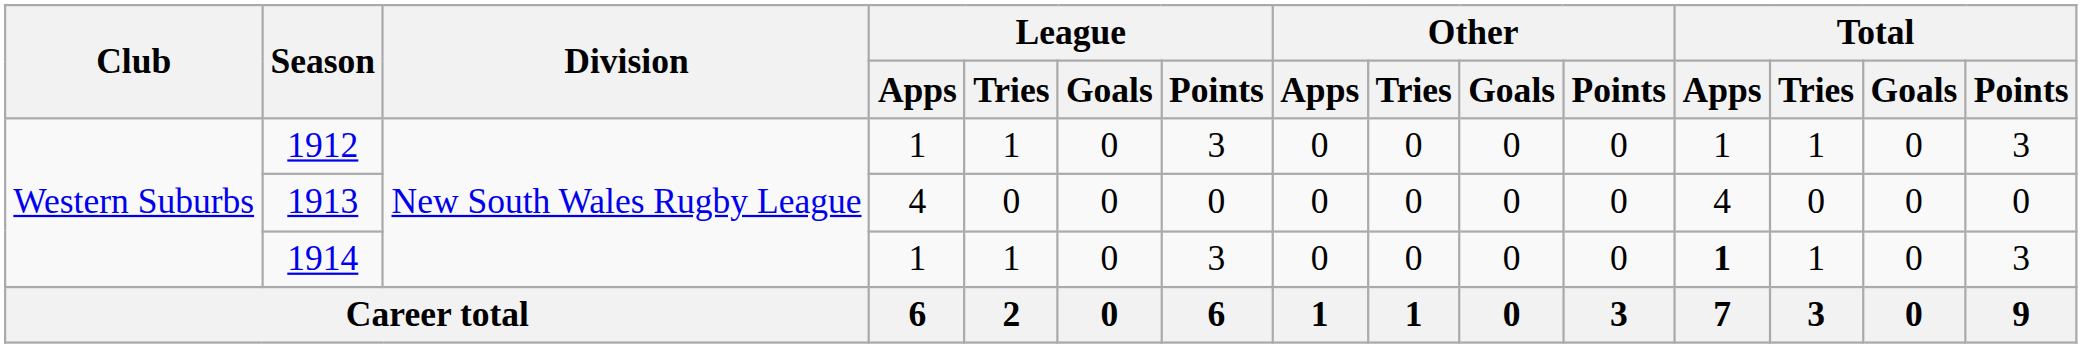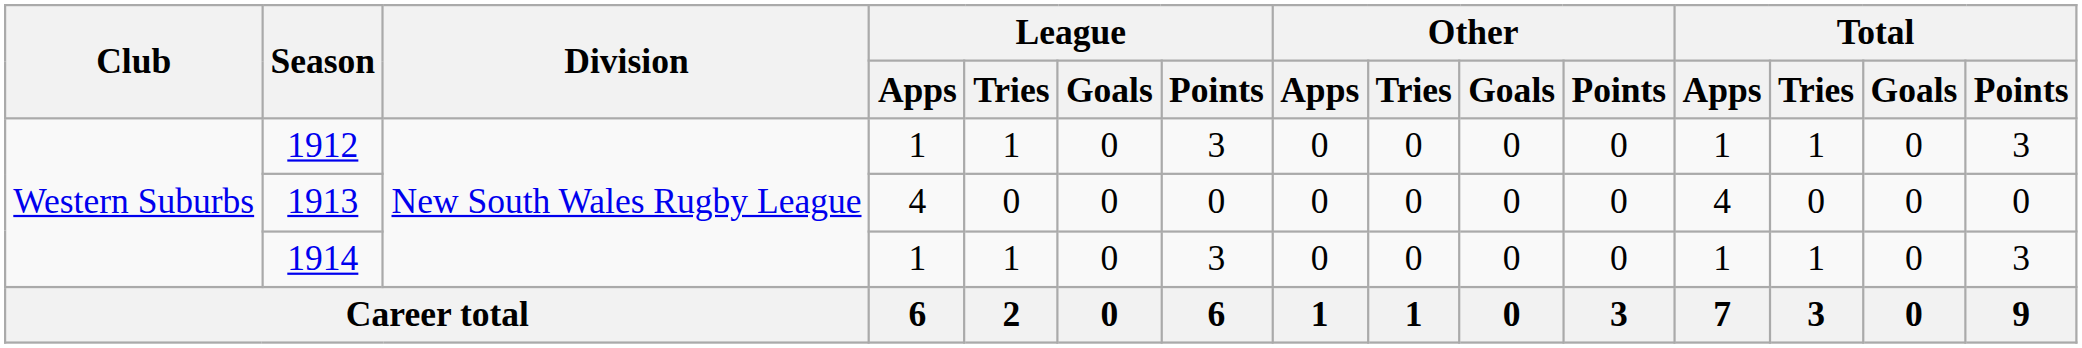(1722, 257) bold -> (1722, 257) normal
